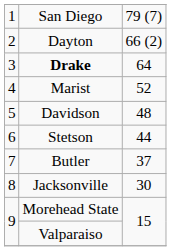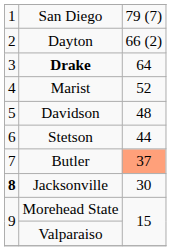(144, 161) no background -> (144, 161) lightsalmon background
(12, 185) normal -> (12, 185) bold
